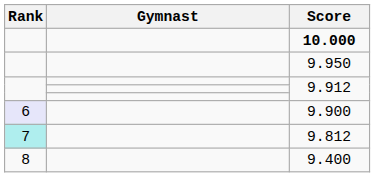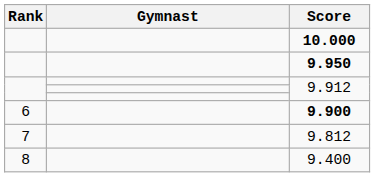(329, 64) normal -> (329, 64) bold
(26, 112) lavender background -> (26, 112) no background
(329, 112) normal -> (329, 112) bold
(26, 136) paleturquoise background -> (26, 136) no background
